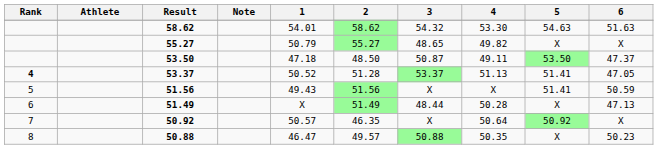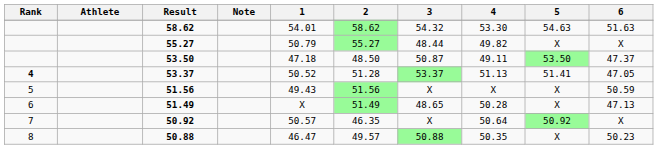(430, 43) 48.65 -> (430, 43) 48.44
(557, 89) 51.41 -> (557, 89) X
(430, 105) 48.44 -> (430, 105) 48.65
